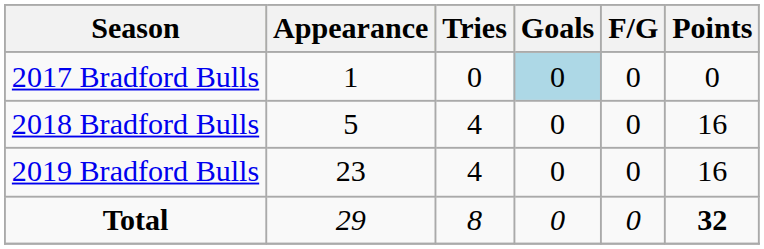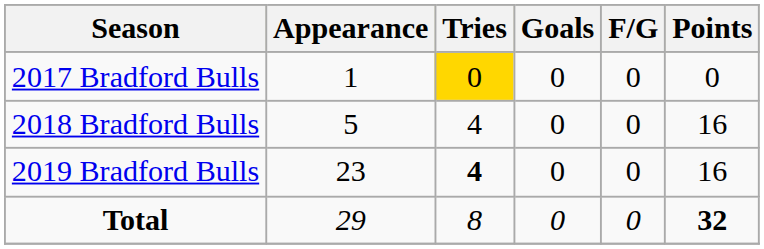(475, 76) no background -> (475, 76) gold background
(558, 76) lightblue background -> (558, 76) no background
(475, 171) normal -> (475, 171) bold
